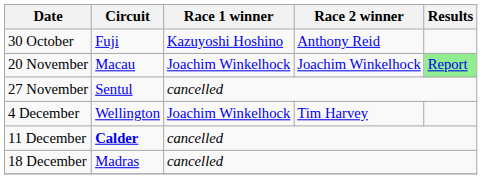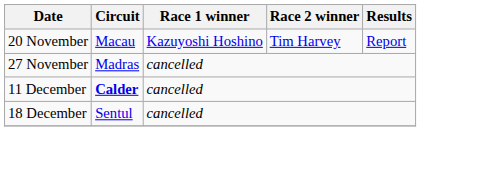- row: (41, 41)
(229, 65) Joachim Winkelhock -> (205, 41) Kazuyoshi Hoshino
(359, 65) Joachim Winkelhock -> (305, 41) Tim Harvey
(448, 65) lightgreen background -> (386, 41) no background
(114, 89) Sentul -> (117, 65) Madras
- row: (44, 113)
(117, 162) Madras -> (114, 113) Sentul
